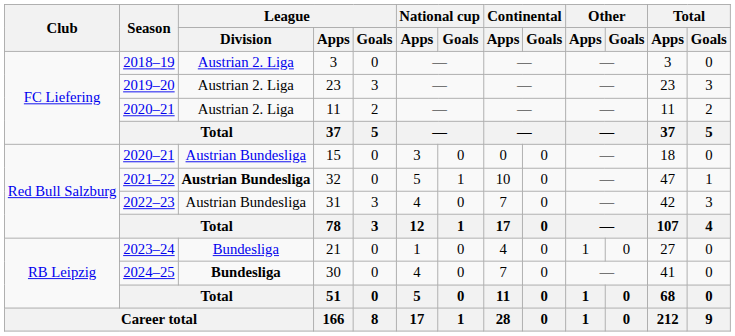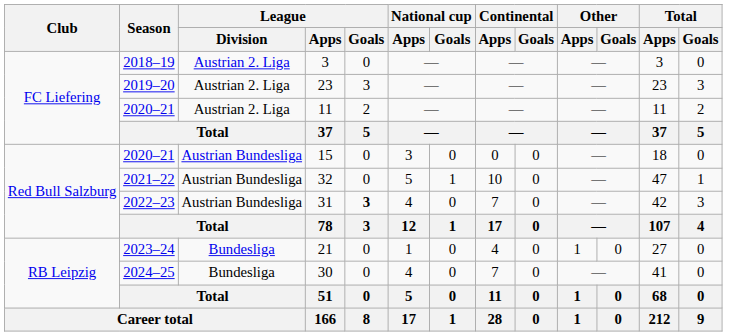(246, 179) bold -> (242, 179) normal
(375, 202) normal -> (366, 202) bold
(246, 272) bold -> (242, 272) normal
